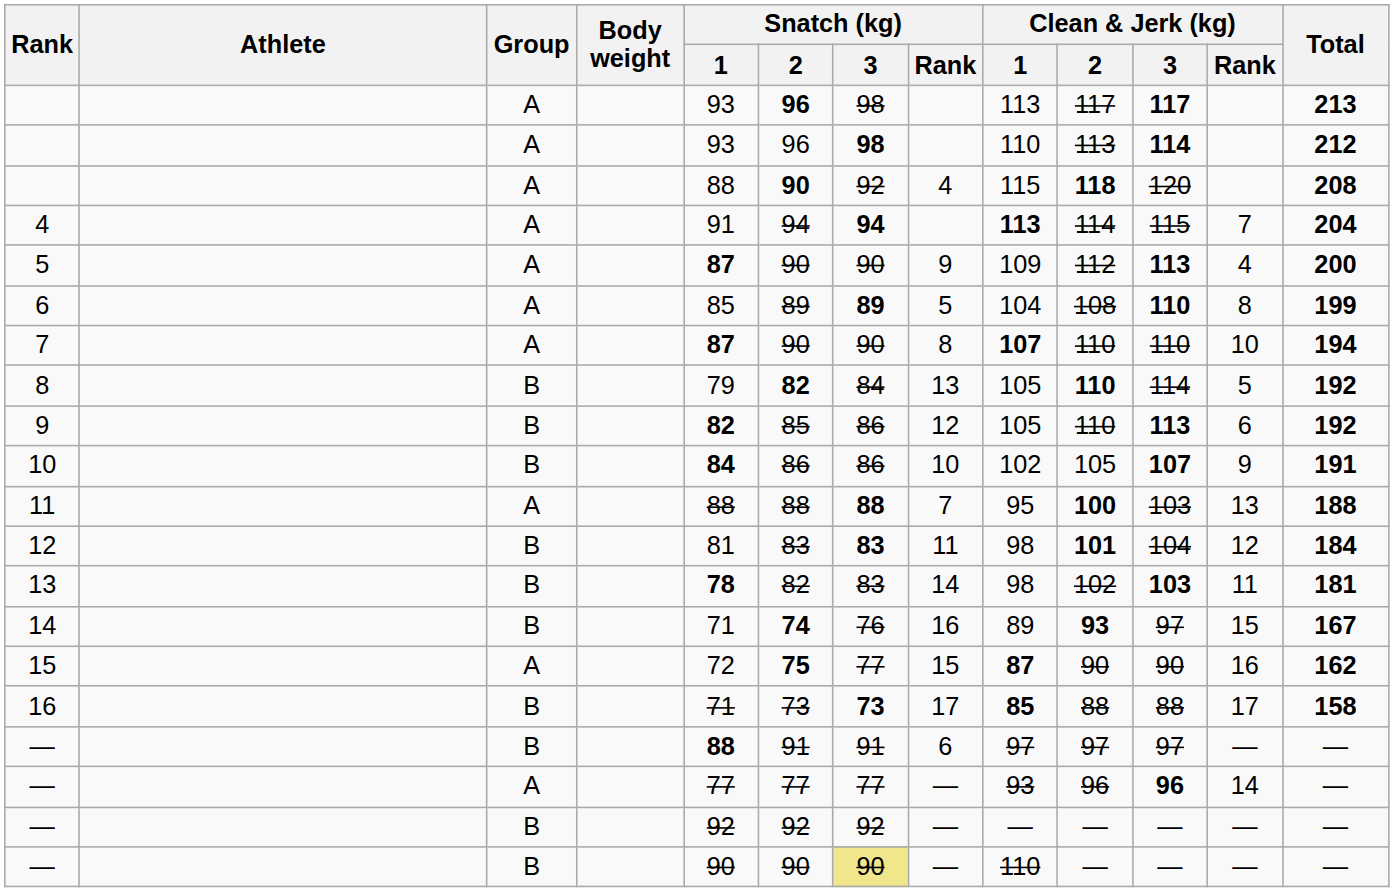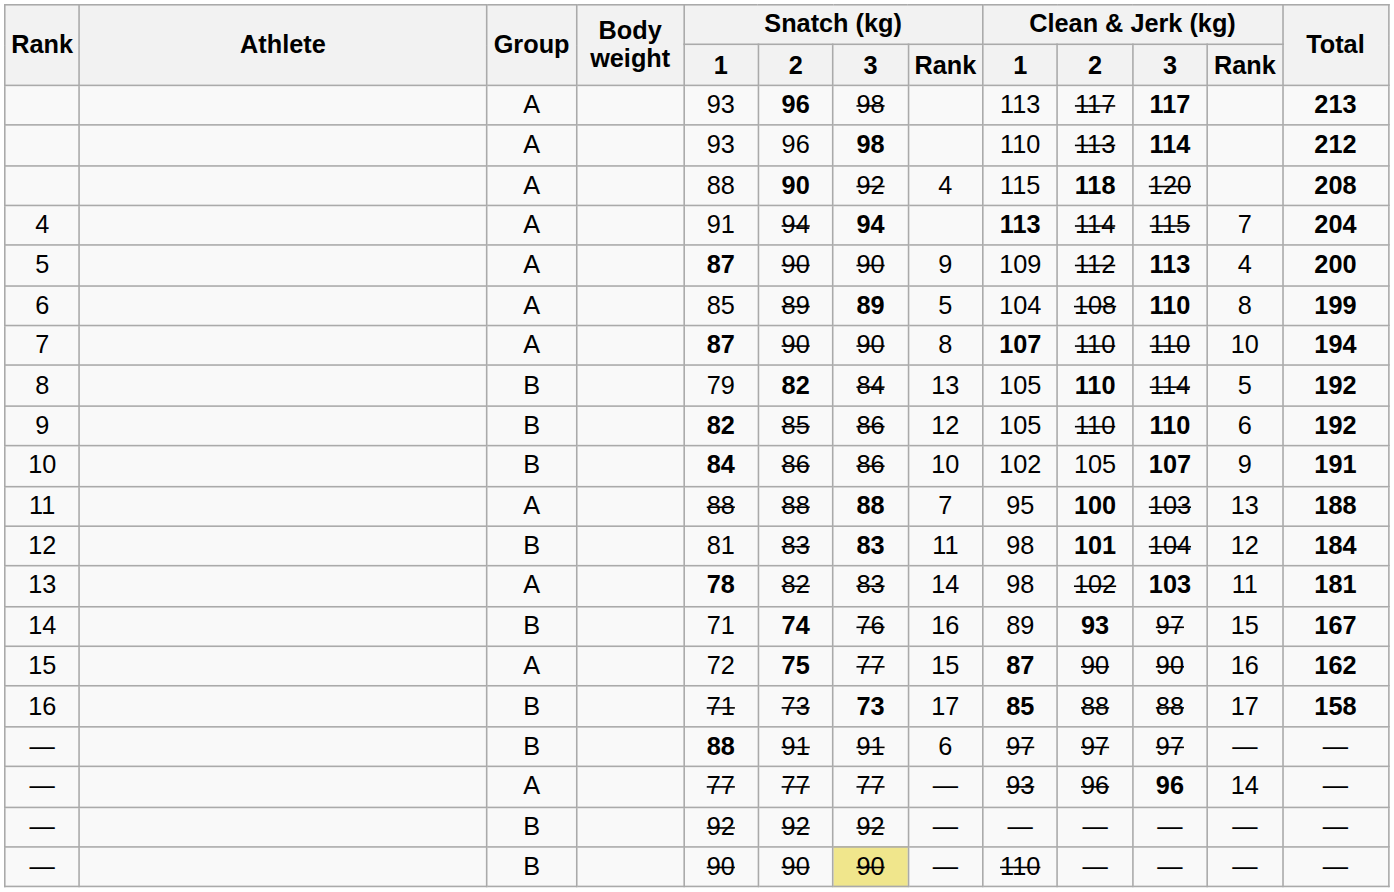(1170, 425) 113 -> (1170, 425) 110
(532, 585) B -> (532, 585) A
